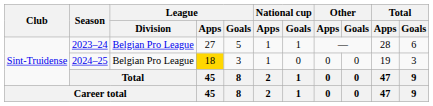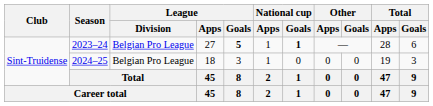(239, 45) normal -> (239, 45) bold
(298, 45) normal -> (298, 45) bold
(210, 61) gold background -> (210, 61) no background
